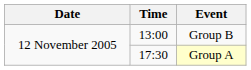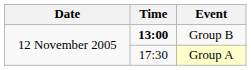(153, 34) normal -> (153, 34) bold
